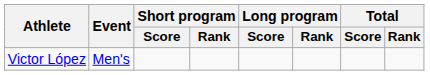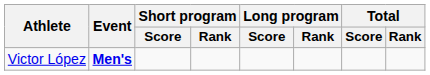(111, 59) normal -> (112, 59) bold
